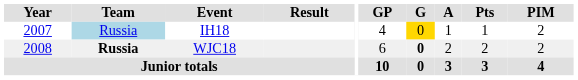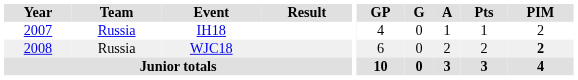(118, 30) lightblue background -> (117, 30) no background
(421, 30) gold background -> (419, 30) no background
(118, 48) bold -> (117, 48) normal
(421, 48) bold -> (419, 48) normal
(541, 48) normal -> (540, 48) bold
